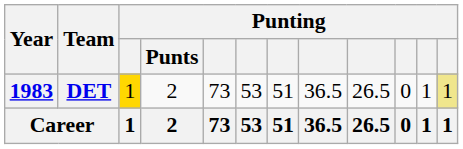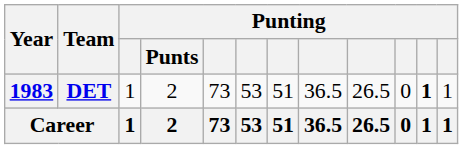(130, 90) gold background -> (130, 90) no background
(427, 90) normal -> (427, 90) bold
(447, 90) khaki background -> (447, 90) no background
